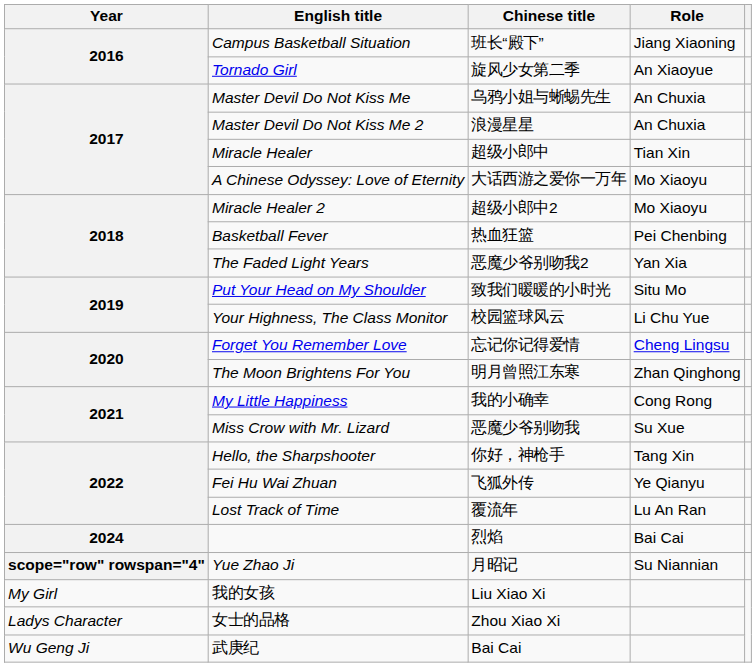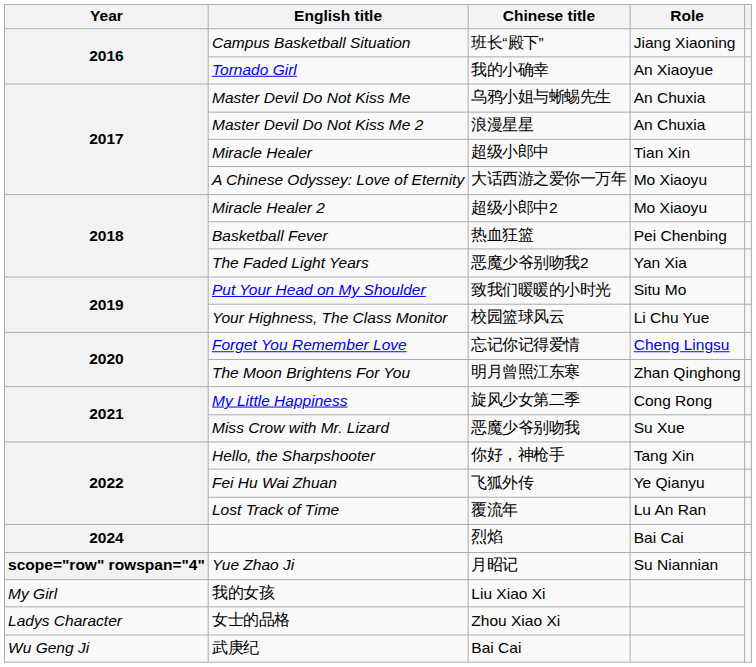(526, 69) 旋风少女第二季 -> (510, 69) 我的小确幸
(510, 400) 我的小确幸 -> (526, 400) 旋风少女第二季
